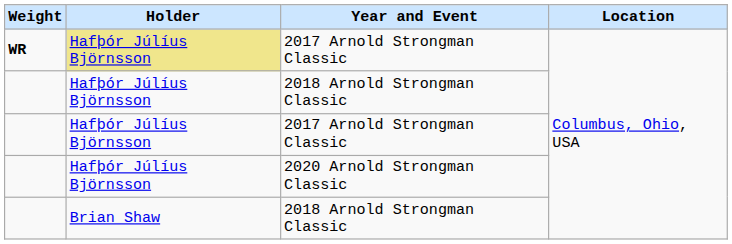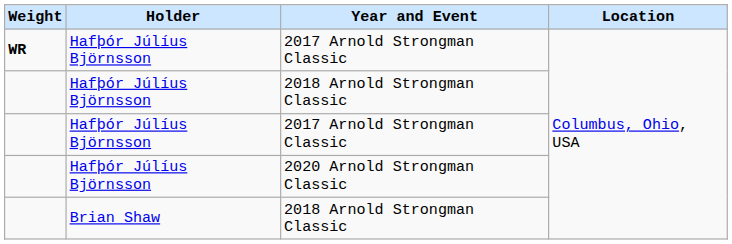(128, 50) khaki background -> (128, 50) no background
